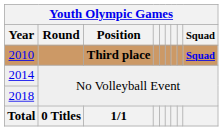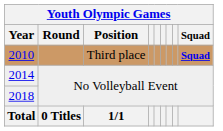(119, 55) bold -> (116, 55) normal
